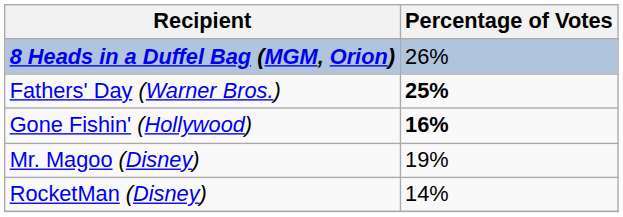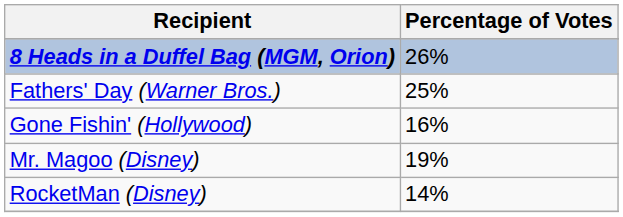(427, 90) bold -> (427, 90) normal
(427, 125) bold -> (427, 125) normal
